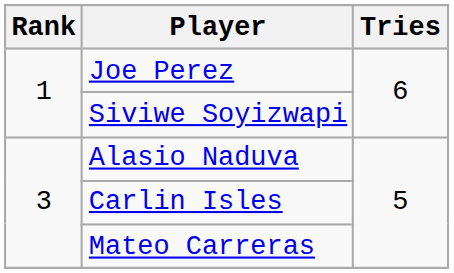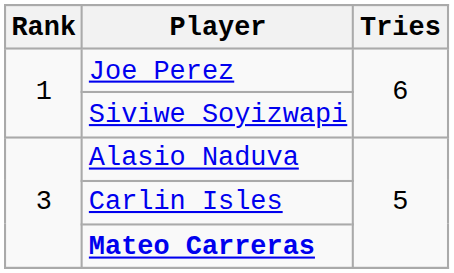(202, 246) normal -> (202, 246) bold
